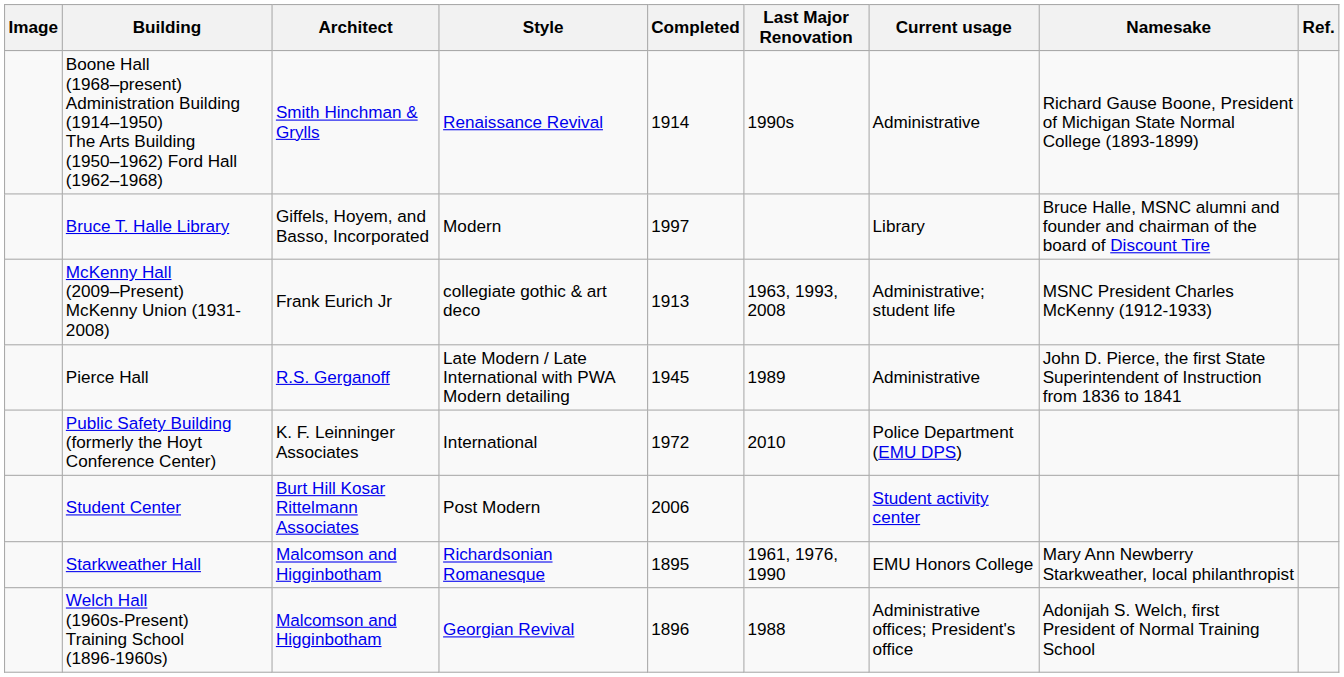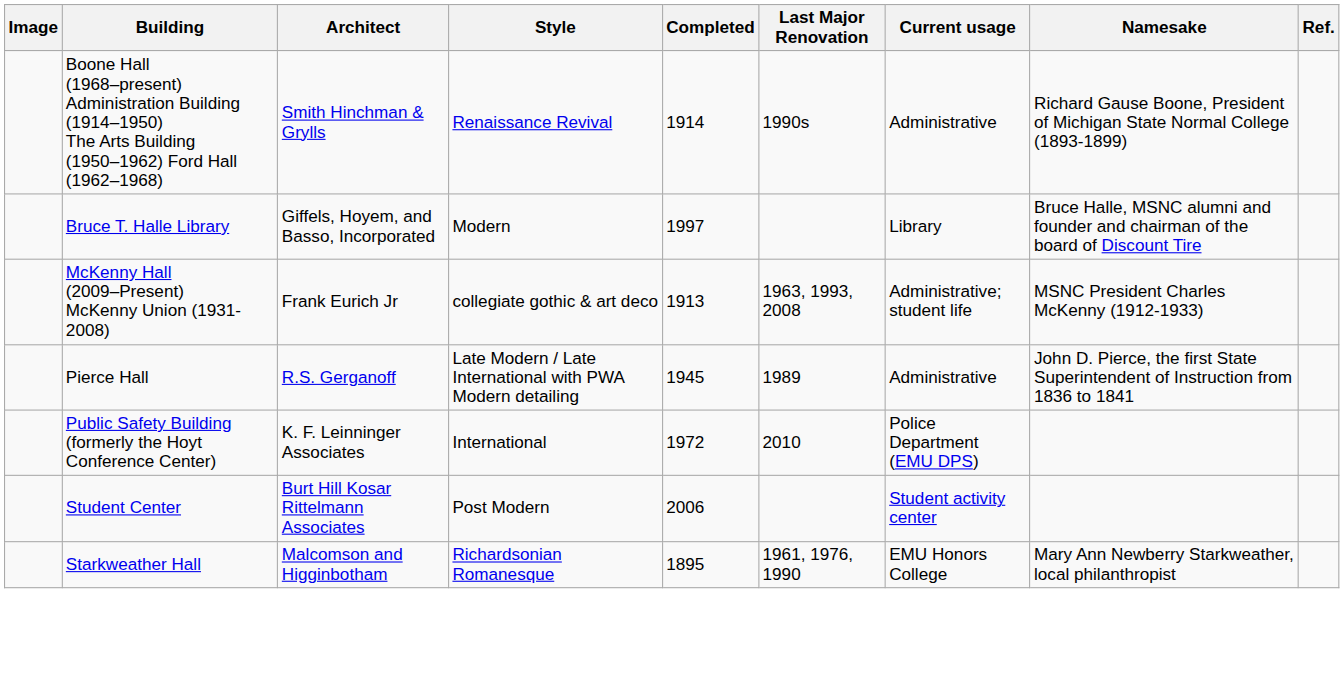- row: (127, 630)
